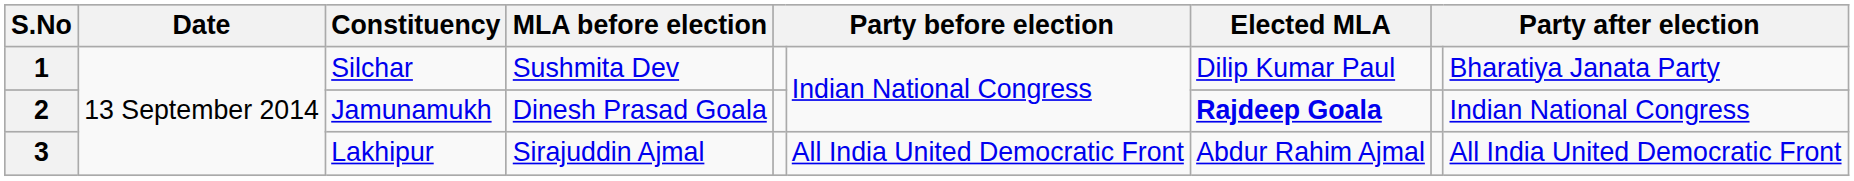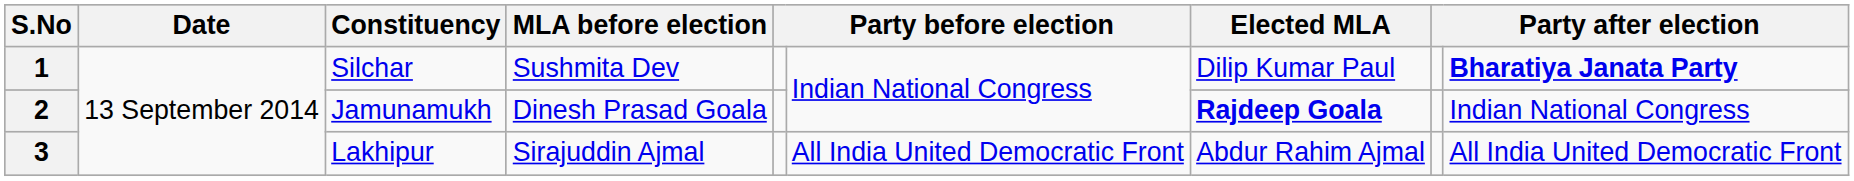(1585, 68) normal -> (1594, 68) bold
